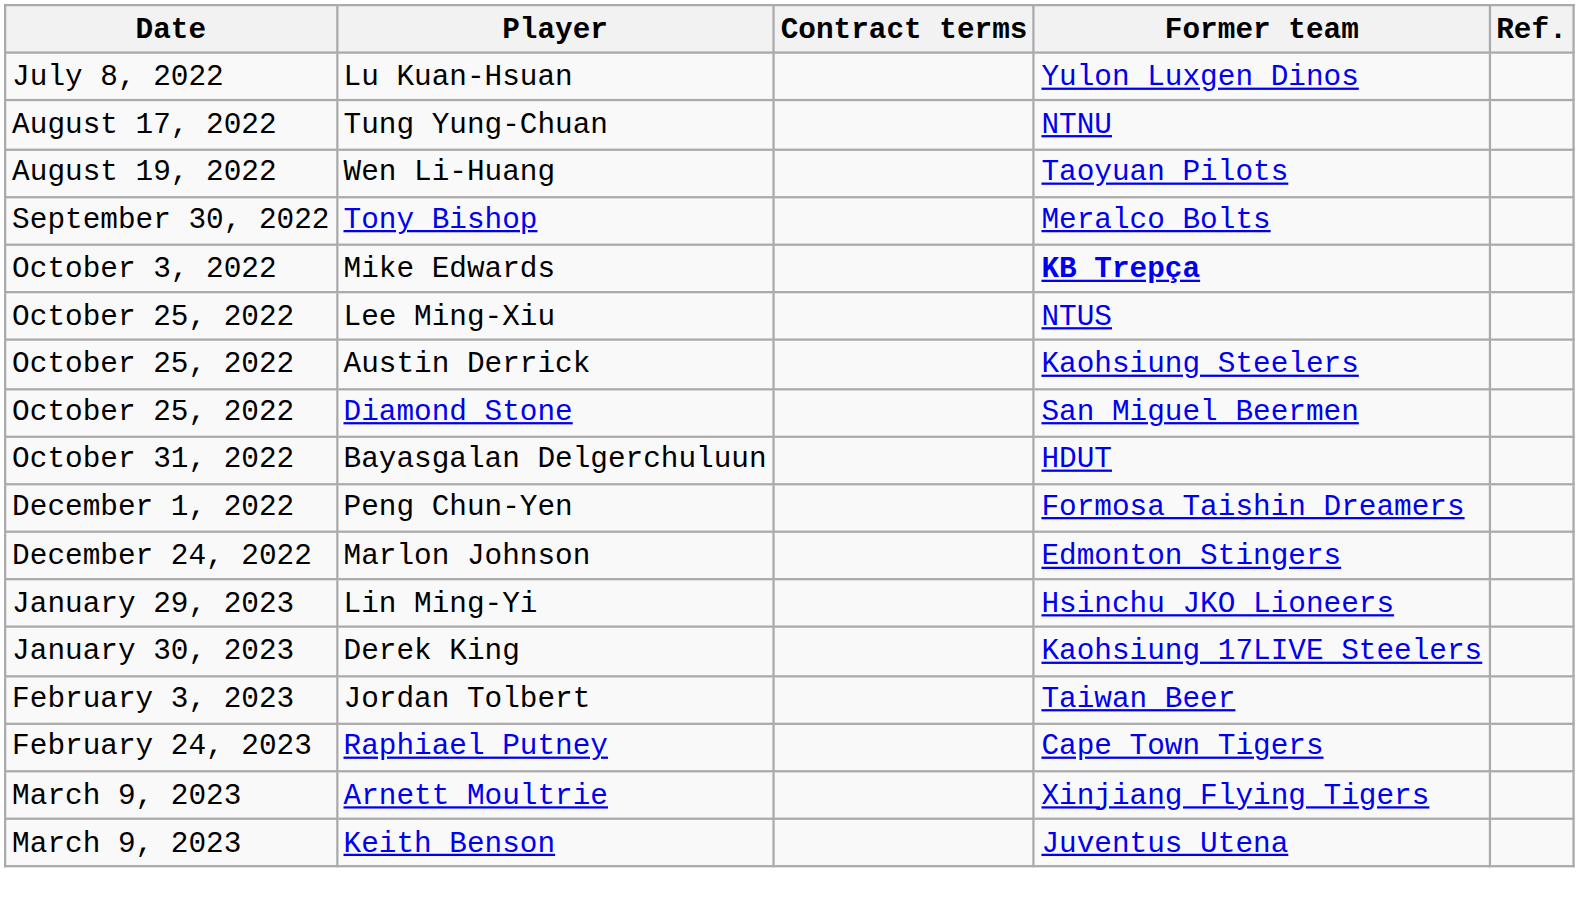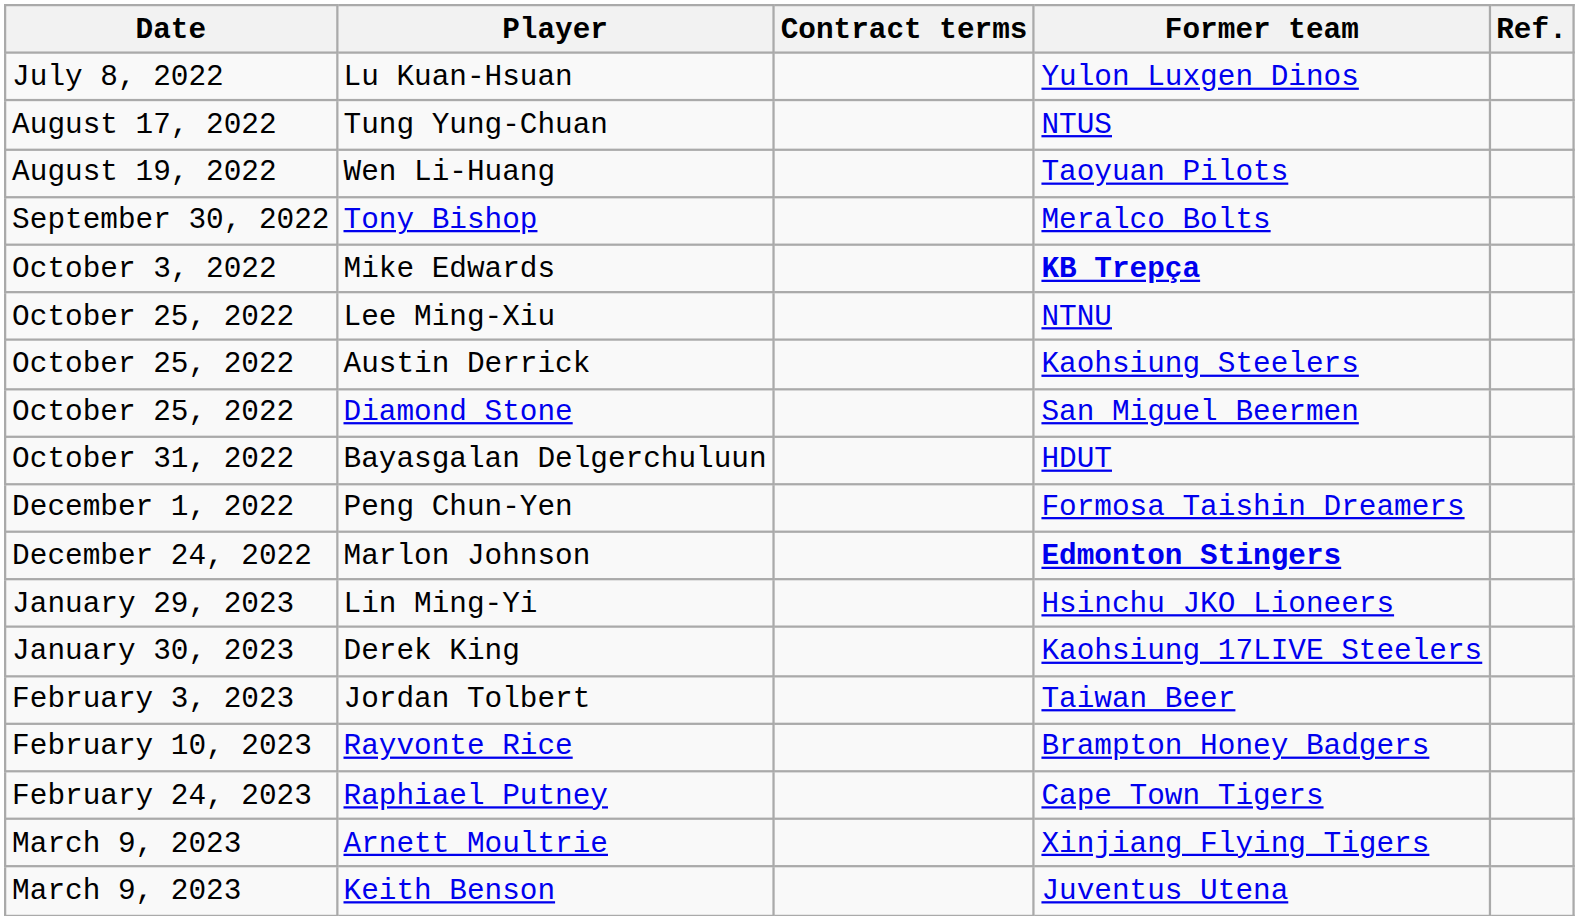(1077, 125) NTNU -> (1077, 125) NTUS
(1077, 316) NTUS -> (1077, 316) NTNU
(1191, 556) normal -> (1191, 556) bold
+ row: (458, 747)
